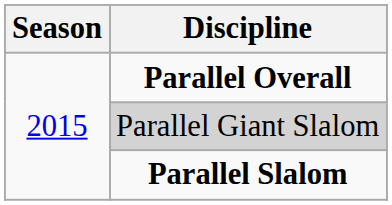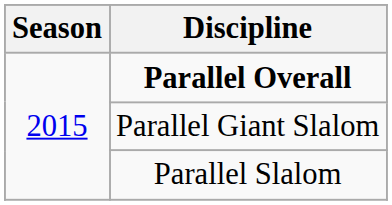(248, 125) lightgrey background -> (248, 125) no background
(248, 174) bold -> (248, 174) normal
